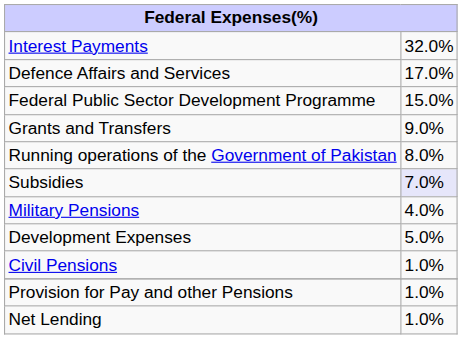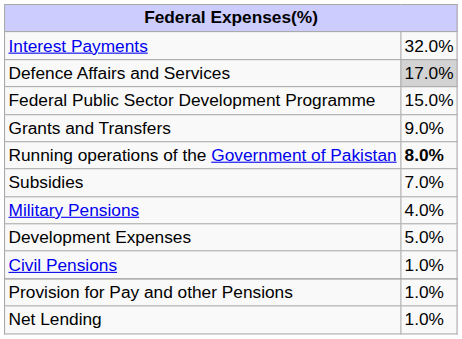(429, 73) no background -> (429, 73) lightgrey background
(424, 155) normal -> (424, 155) bold
(424, 182) lavender background -> (424, 182) no background
